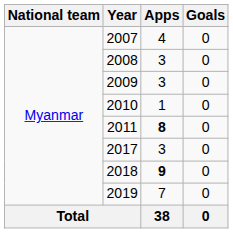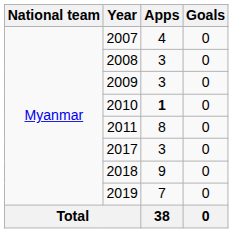(162, 104) normal -> (162, 104) bold
(162, 127) bold -> (162, 127) normal
(162, 171) bold -> (162, 171) normal
